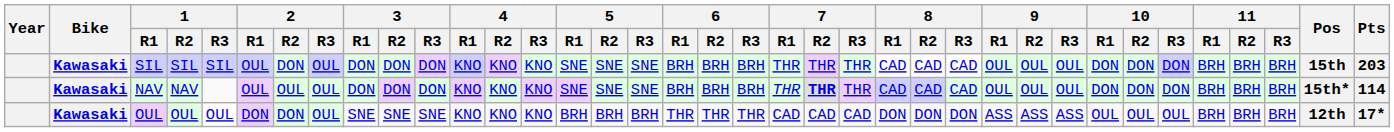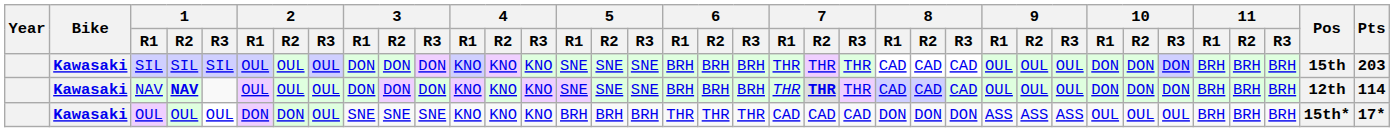(291, 66) DON -> (291, 66) OUL
(184, 90) normal -> (184, 90) bold
(1327, 90) 15th* -> (1327, 90) 12th
(1327, 114) 12th -> (1327, 114) 15th*
